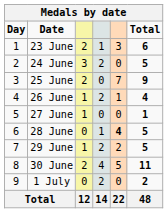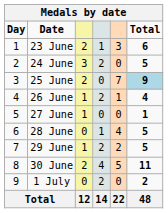(145, 81) no background -> (145, 81) lightblue background
(119, 132) bold -> (119, 132) normal
